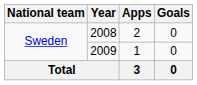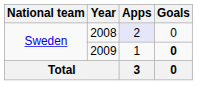(137, 32) no background -> (137, 32) lavender background
(174, 51) normal -> (174, 51) bold
